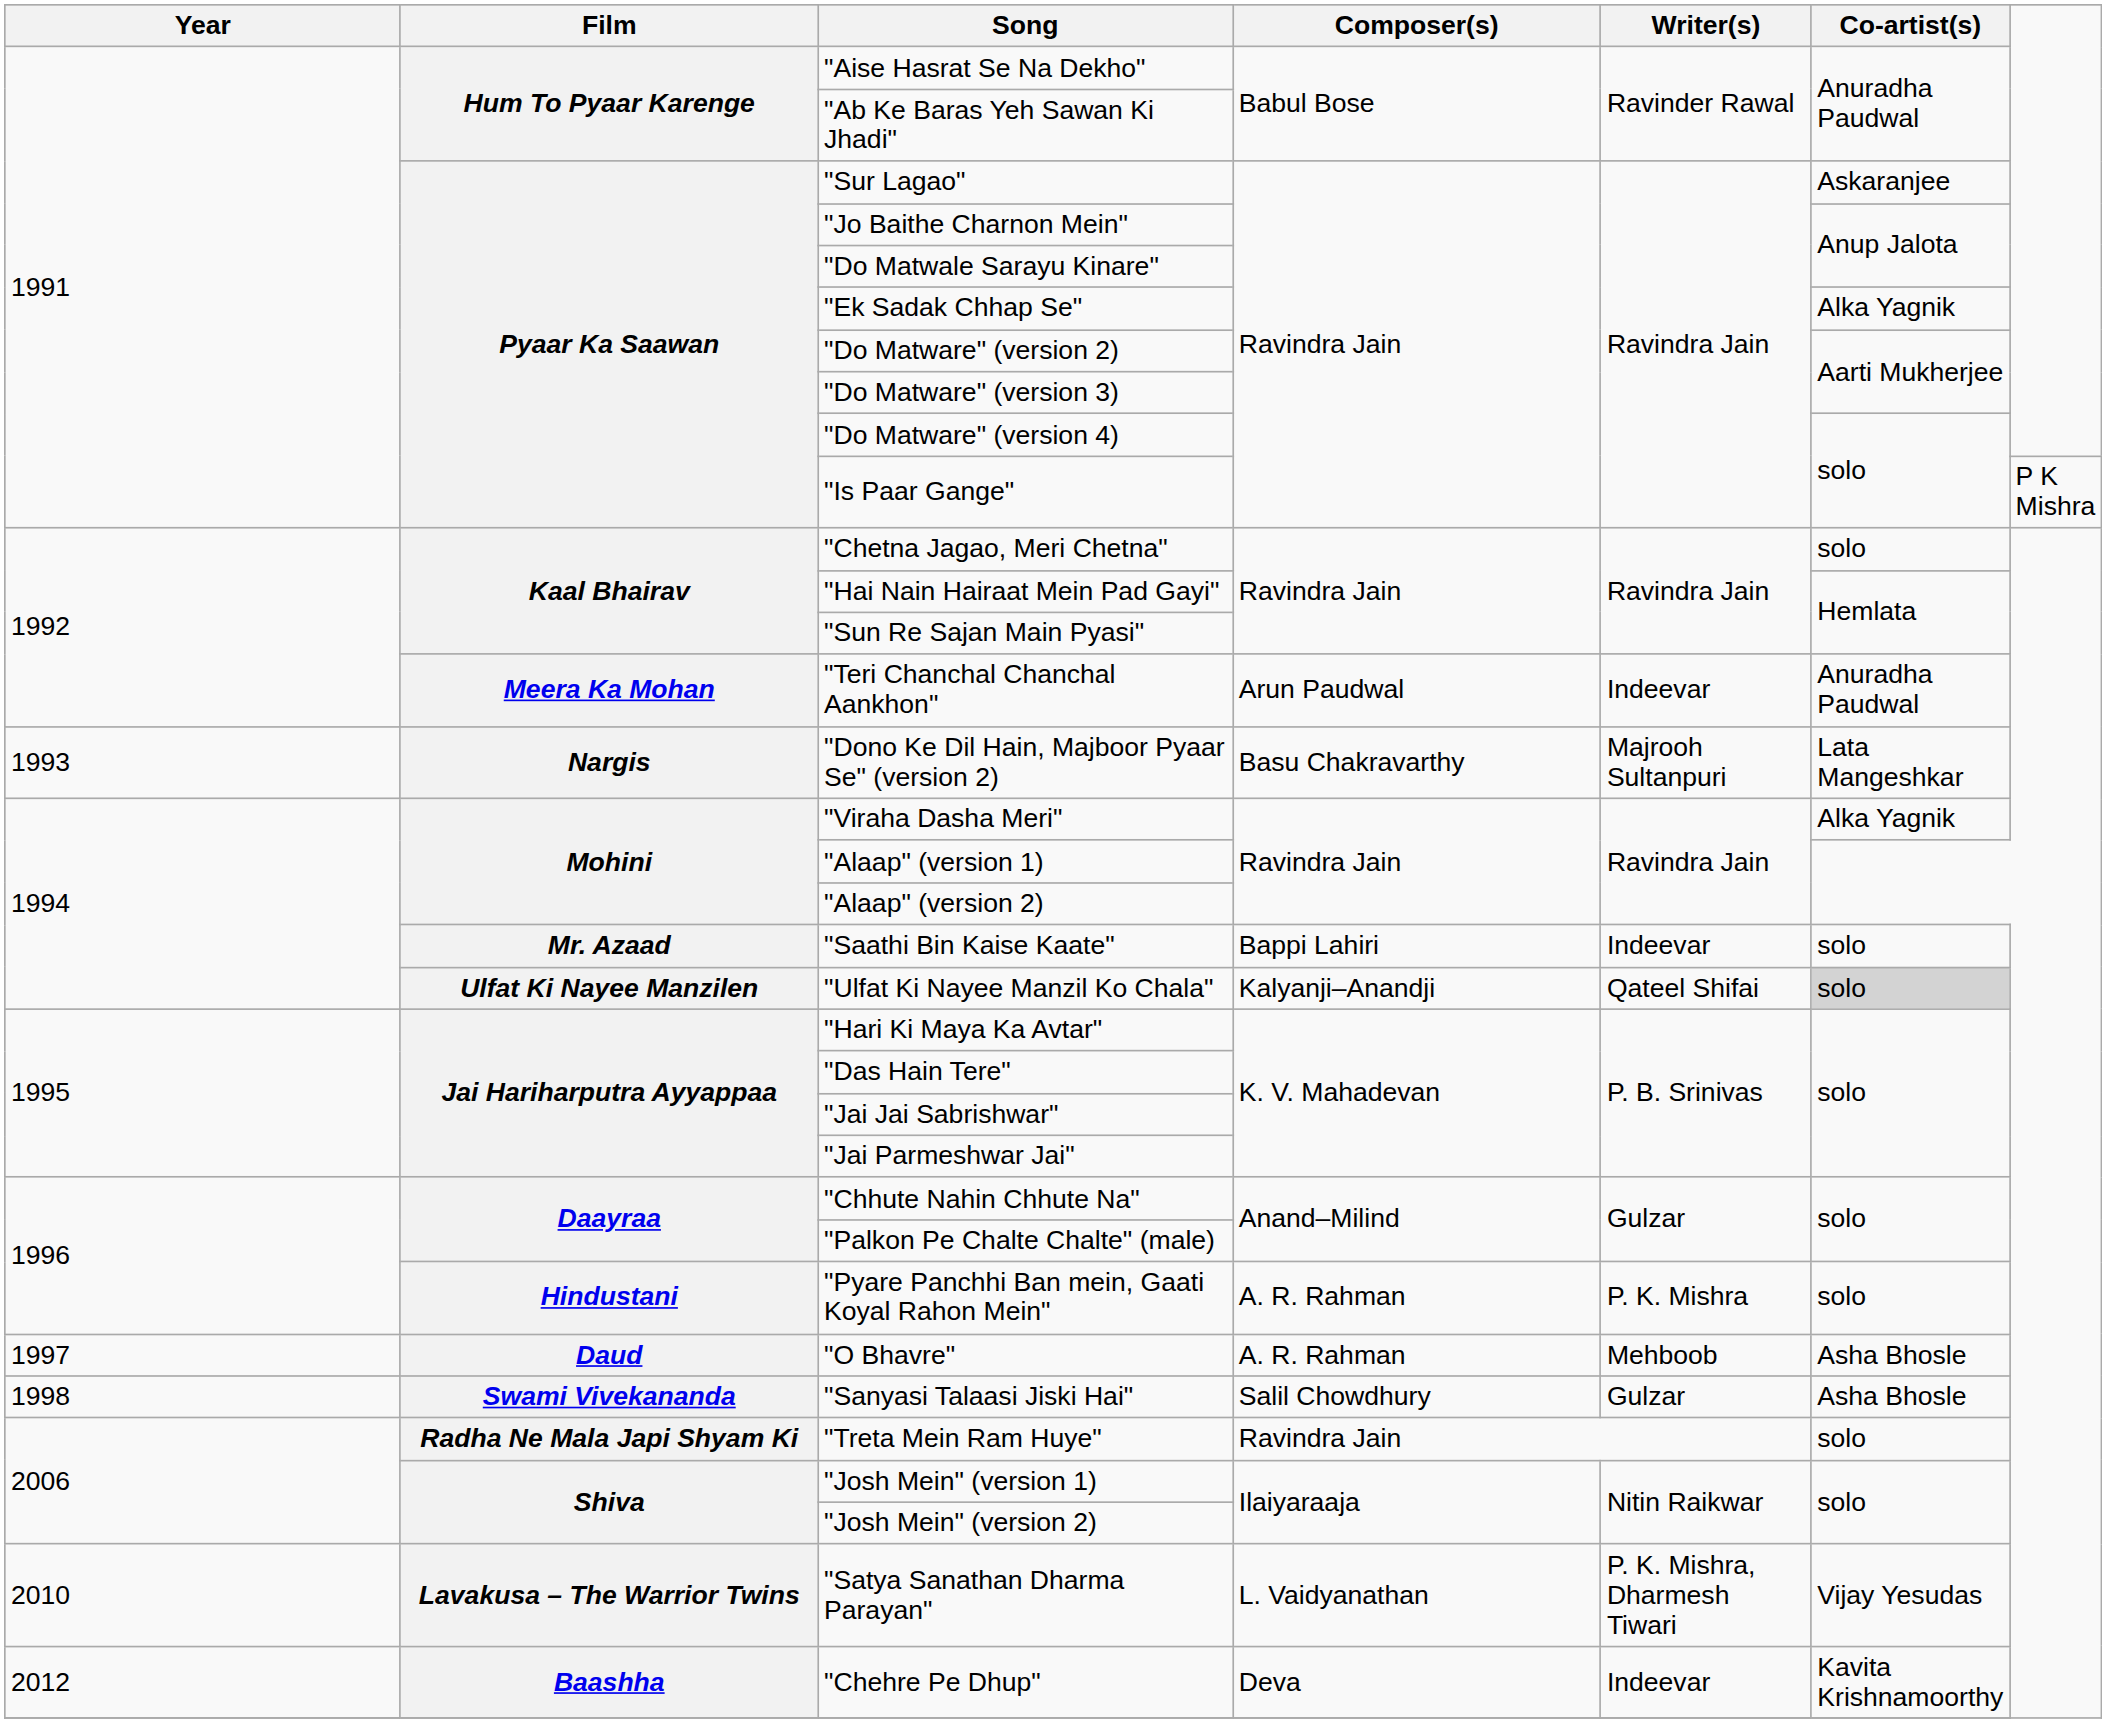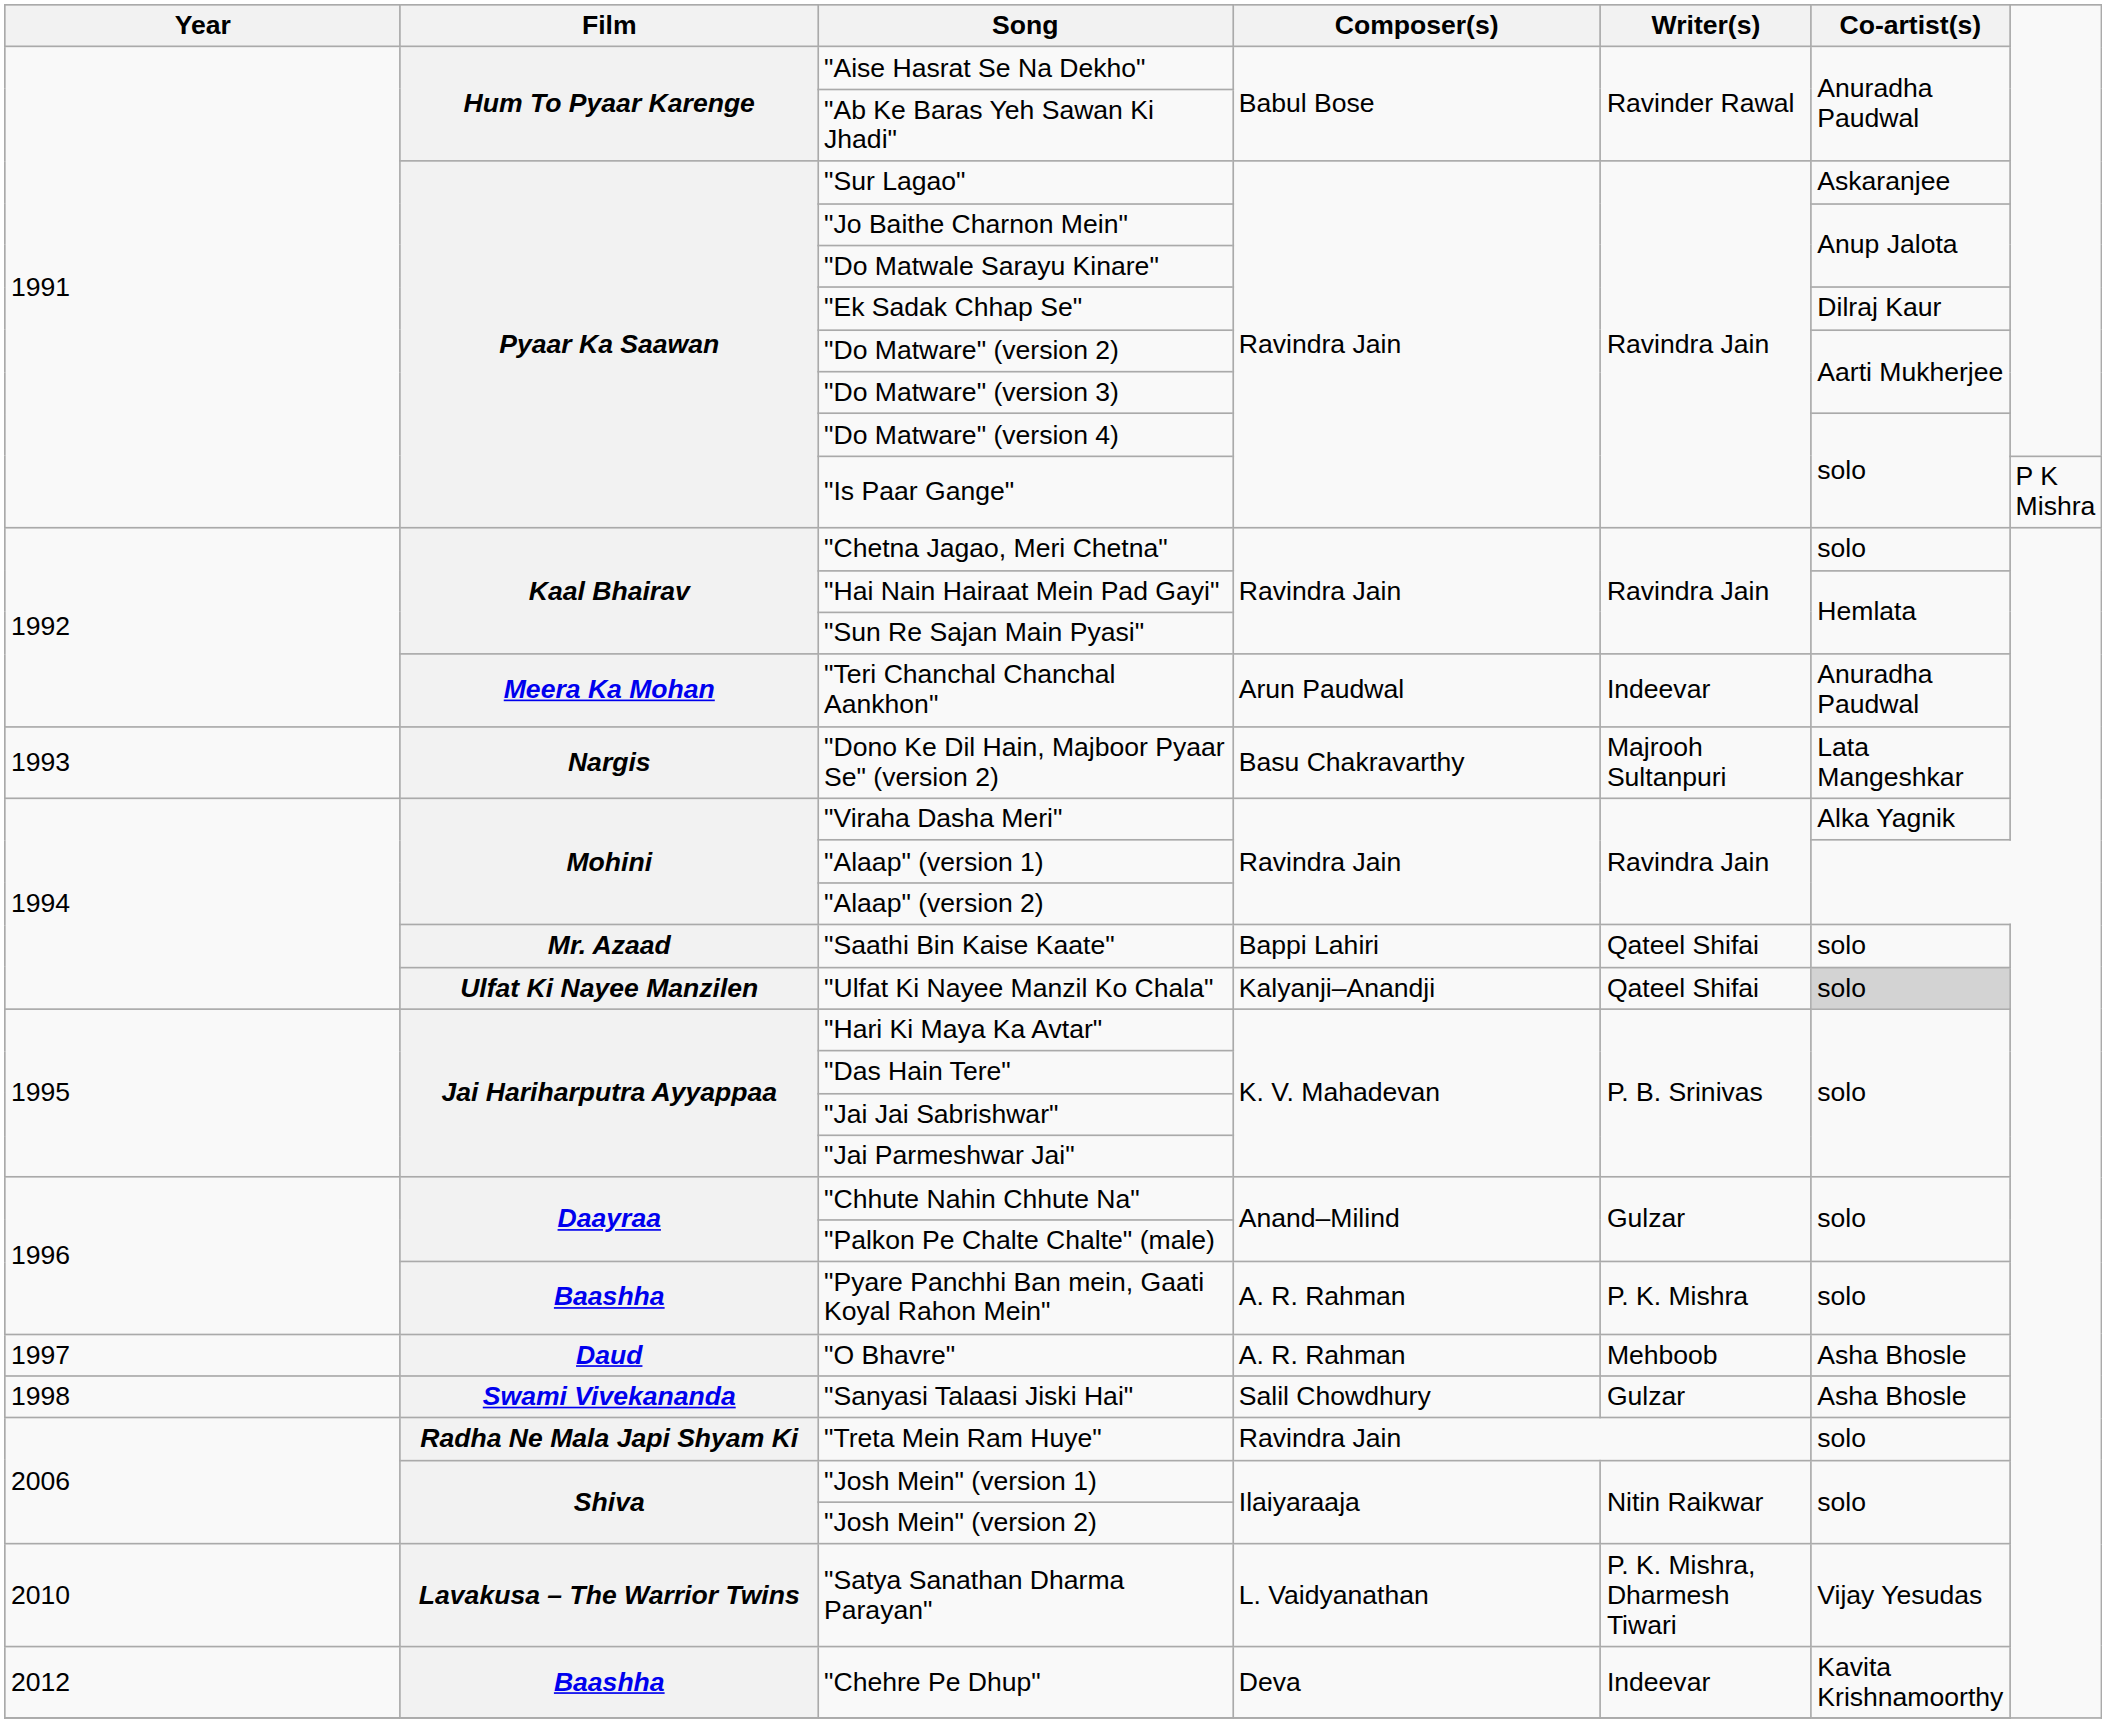(1886, 308) Alka Yagnik -> (1879, 308) Dilraj Kaur
(1659, 945) Indeevar -> (1683, 945) Qateel Shifai
(609, 1297) Hindustani -> (609, 1297) Baashha
